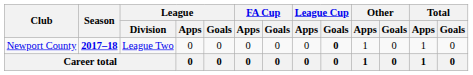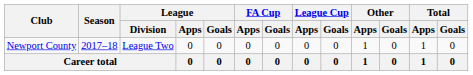(99, 45) bold -> (99, 45) normal
(336, 45) bold -> (336, 45) normal
